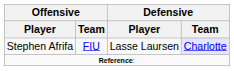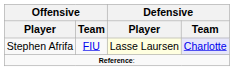(144, 46) no background -> (144, 46) lightyellow background
